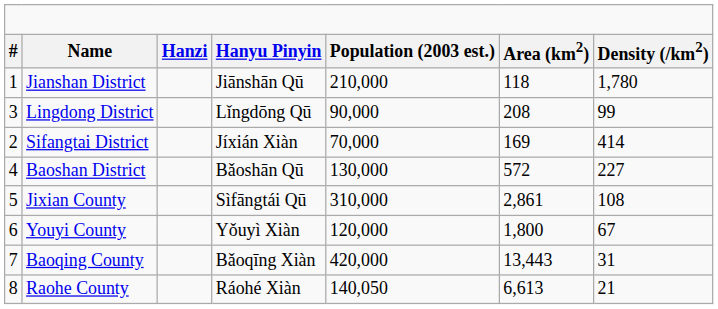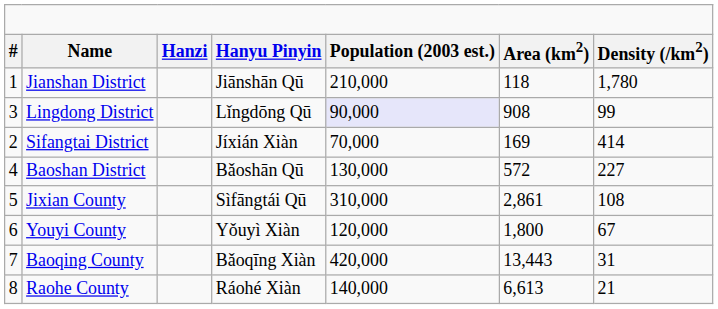(354, 112) no background -> (354, 112) lavender background
(517, 112) 208 -> (517, 112) 908
(359, 289) 140,050 -> (359, 289) 140,000
